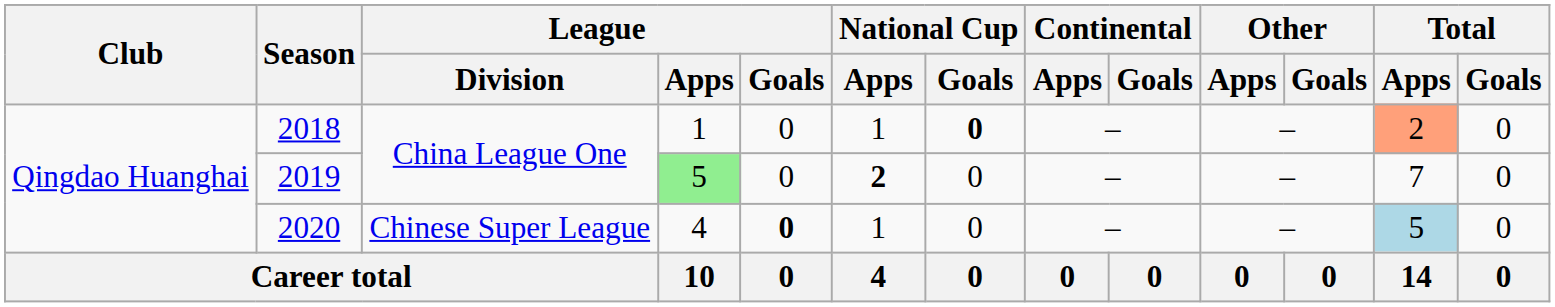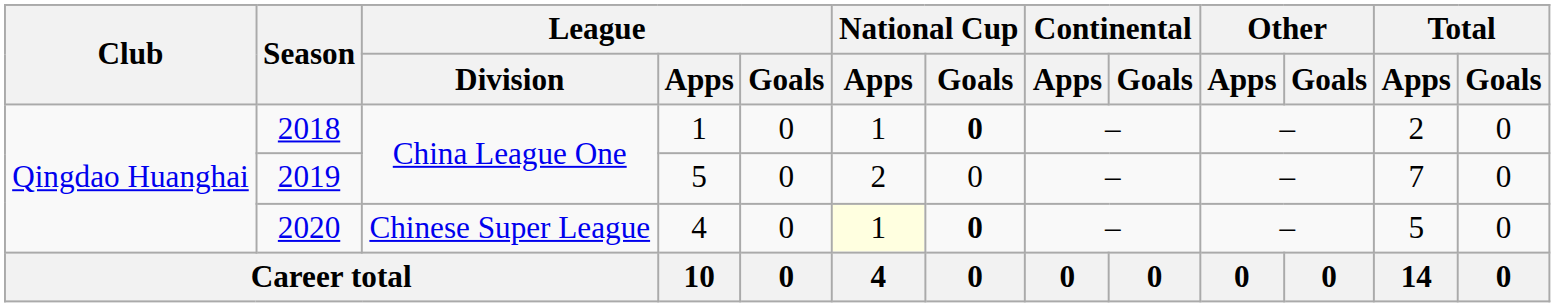(1416, 128) lightsalmon background -> (1416, 128) no background
(699, 177) lightgreen background -> (699, 177) no background
(878, 177) bold -> (878, 177) normal
(786, 227) bold -> (786, 227) normal
(878, 227) no background -> (878, 227) lightyellow background
(975, 227) normal -> (975, 227) bold
(1416, 227) lightblue background -> (1416, 227) no background
